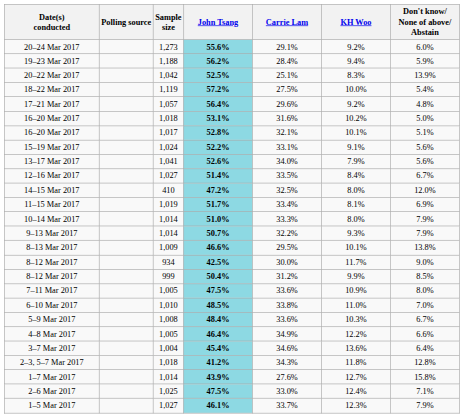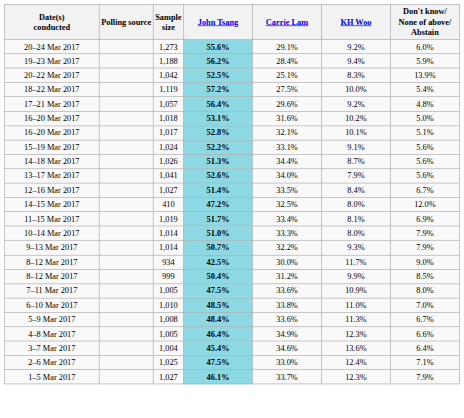+ row: (52, 161)
- row: (52, 248)
(356, 319) 10.3% -> (356, 319) 11.3%
(356, 334) 12.2% -> (356, 334) 12.3%
- row: (52, 362)
- row: (52, 377)
